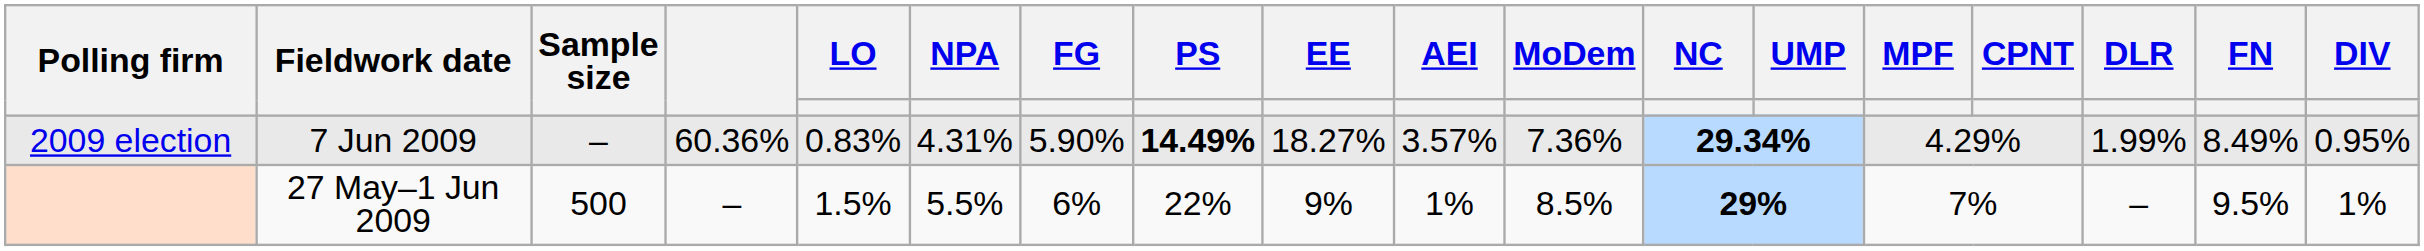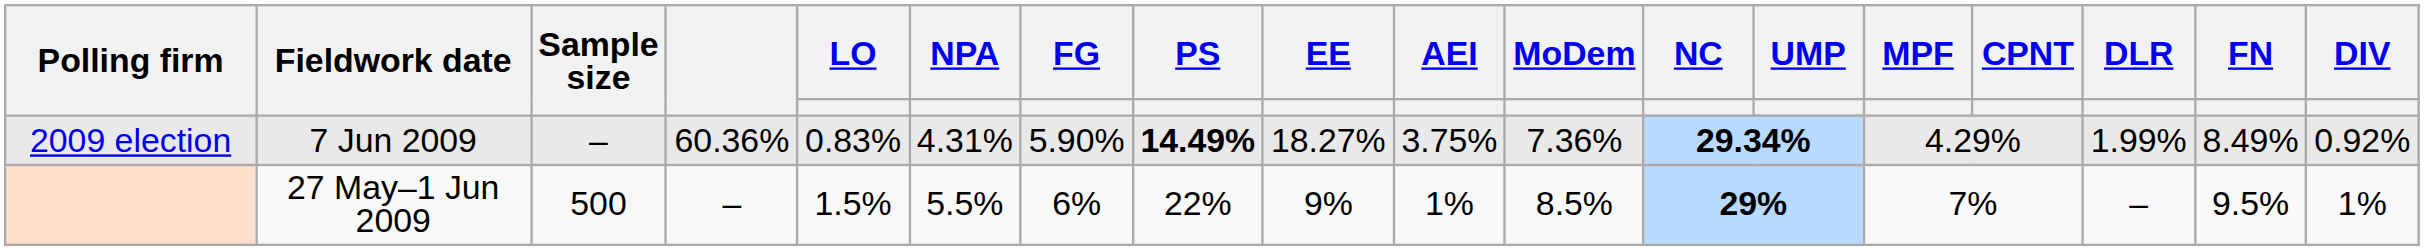(1450, 140) 3.57% -> (1450, 140) 3.75%
(2362, 140) 0.95% -> (2362, 140) 0.92%
